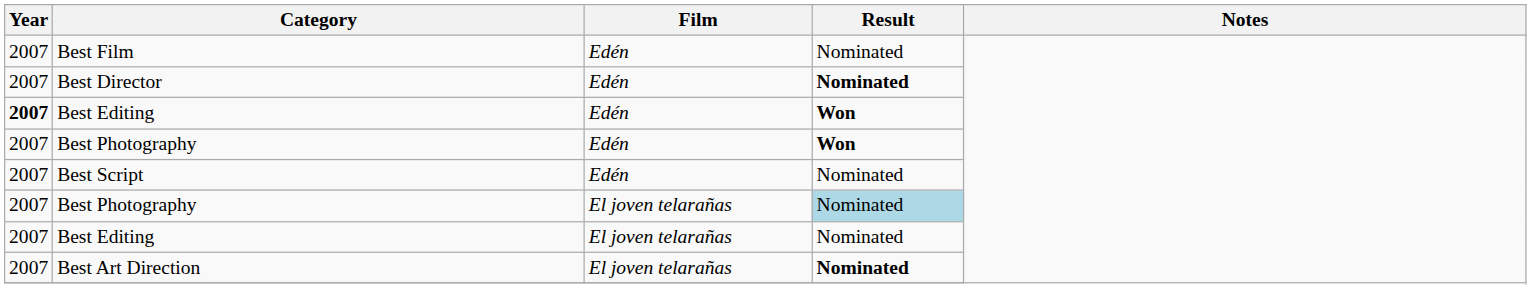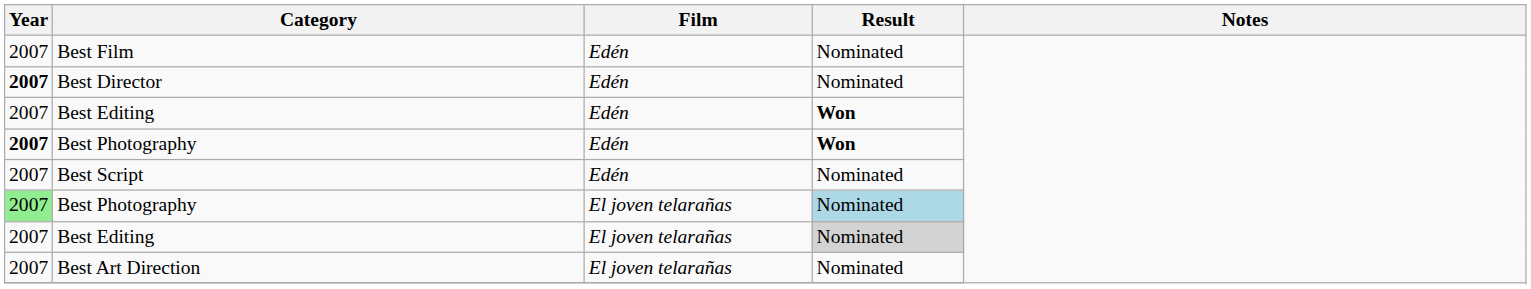(29, 81) normal -> (29, 81) bold
(863, 81) bold -> (860, 81) normal
(29, 112) bold -> (29, 112) normal
(29, 143) normal -> (29, 143) bold
(29, 205) no background -> (29, 205) lightgreen background
(860, 236) no background -> (860, 236) lightgrey background
(863, 267) bold -> (860, 267) normal
